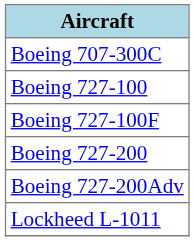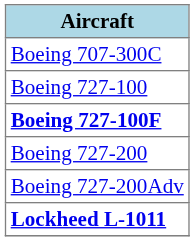(85, 120) normal -> (86, 120) bold
(86, 219) normal -> (88, 219) bold
